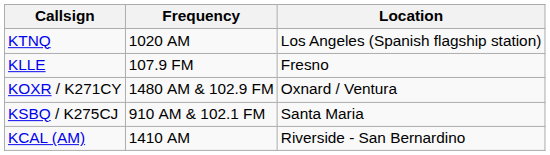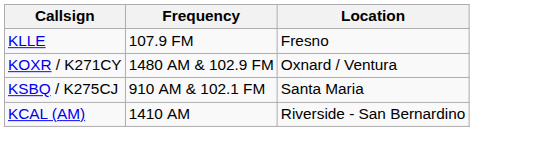- row: (29, 41)
